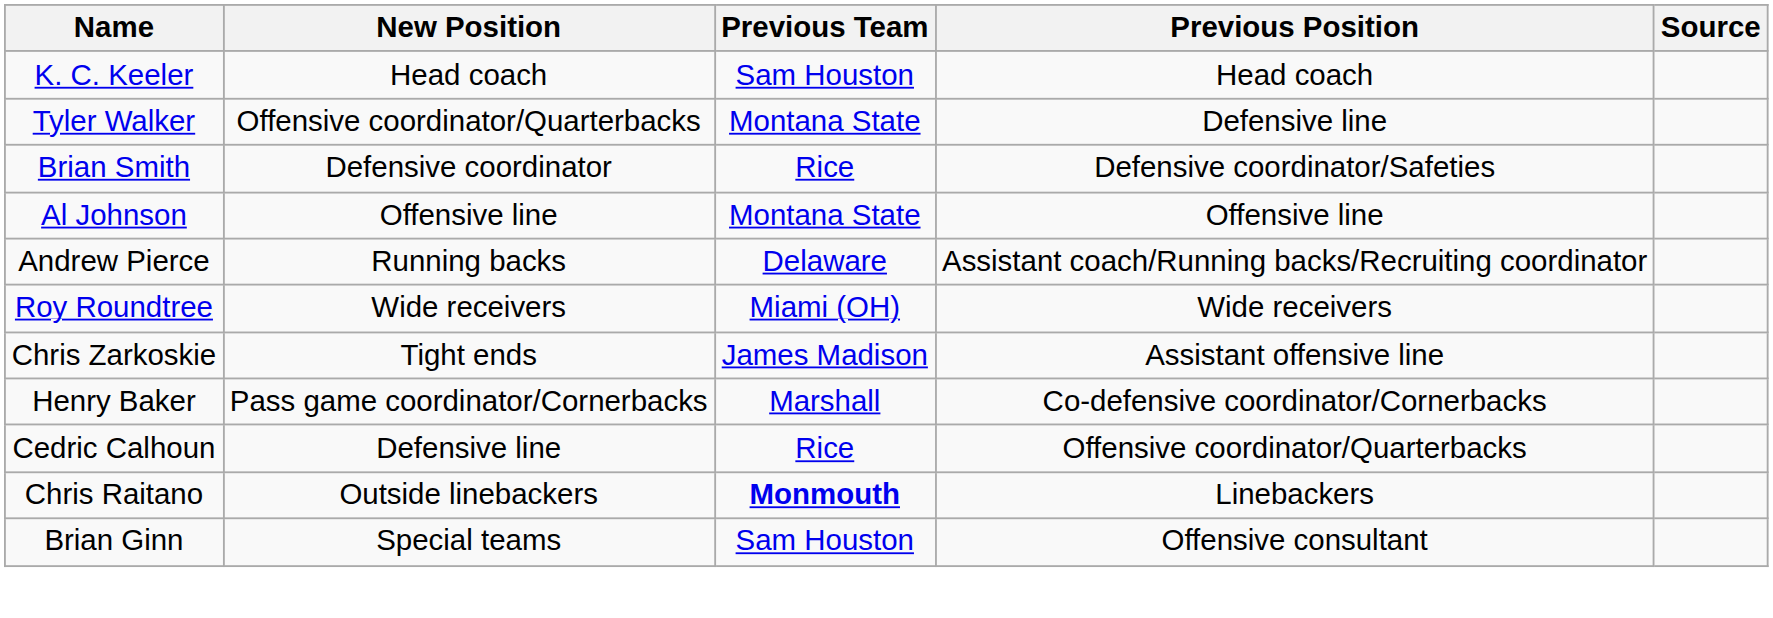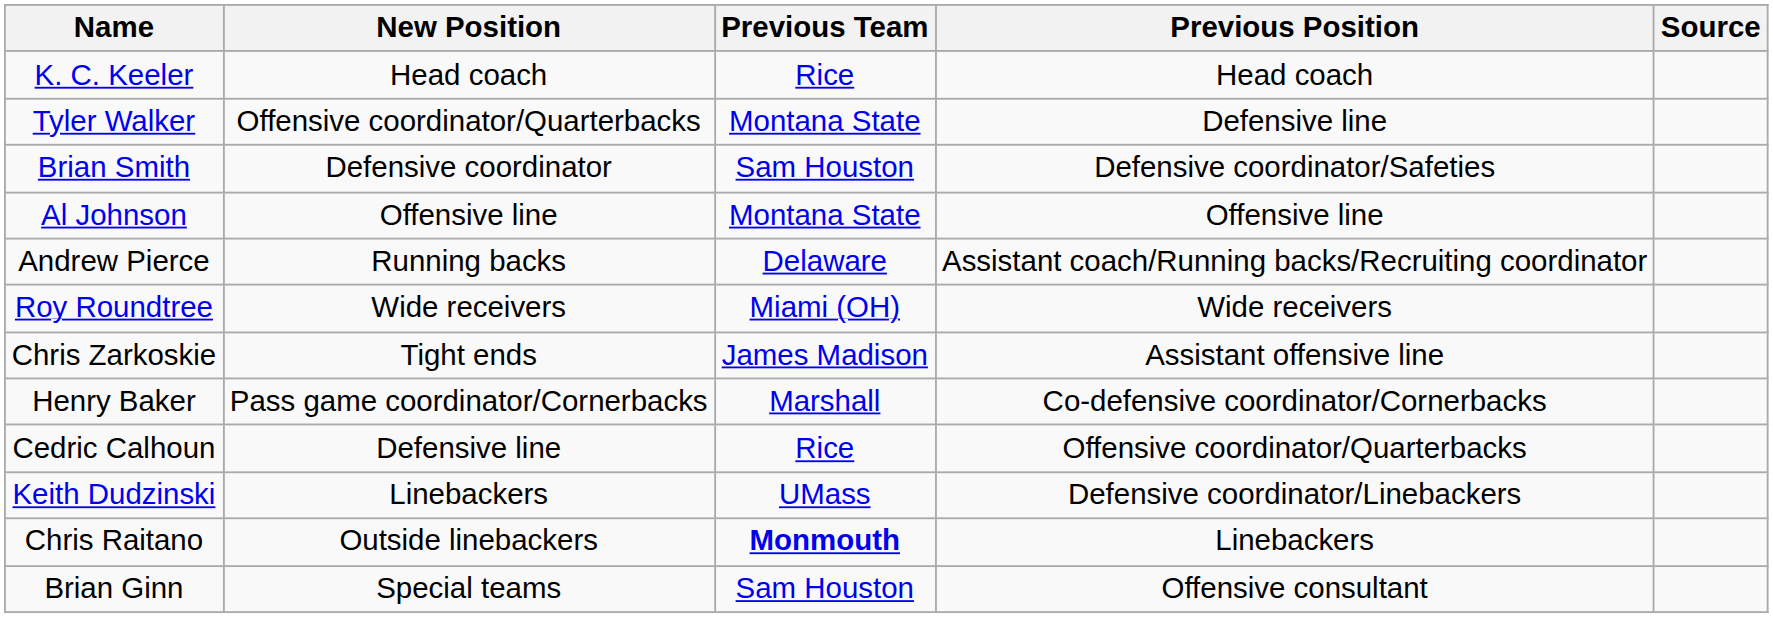(825, 74) Sam Houston -> (825, 74) Rice
(825, 167) Rice -> (825, 167) Sam Houston
+ row: (114, 494)
